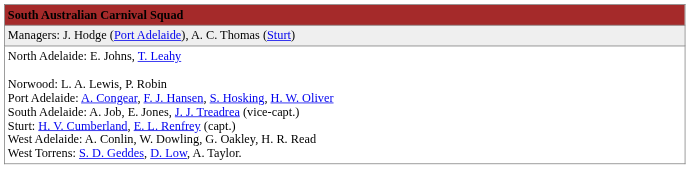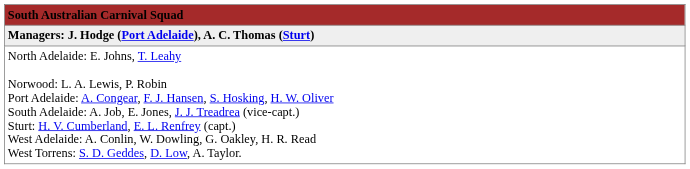(151, 35) normal -> (161, 35) bold
